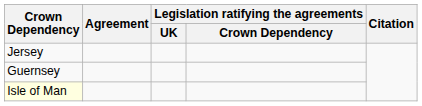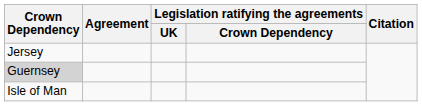(34, 71) no background -> (34, 71) lightgrey background
(37, 91) lightyellow background -> (37, 91) no background
